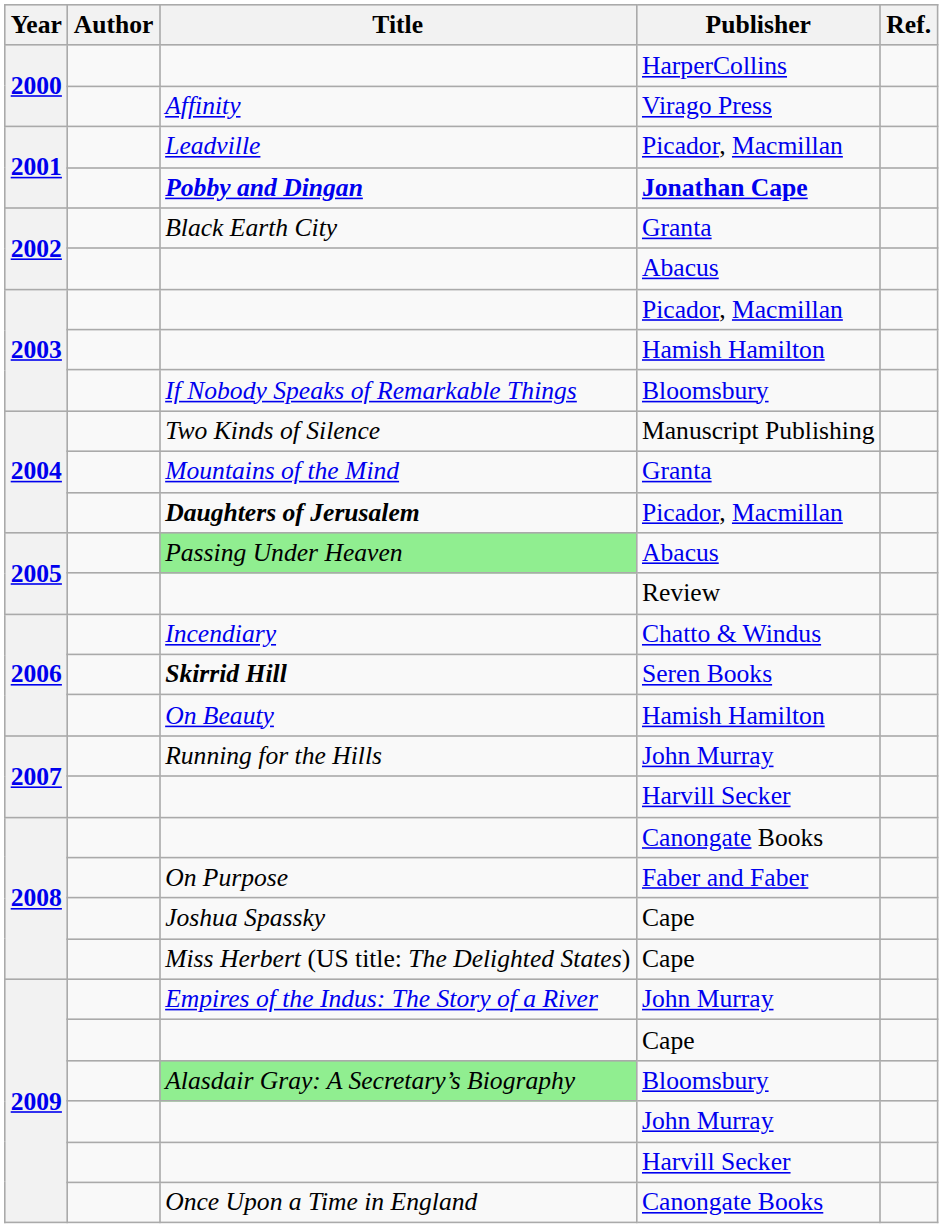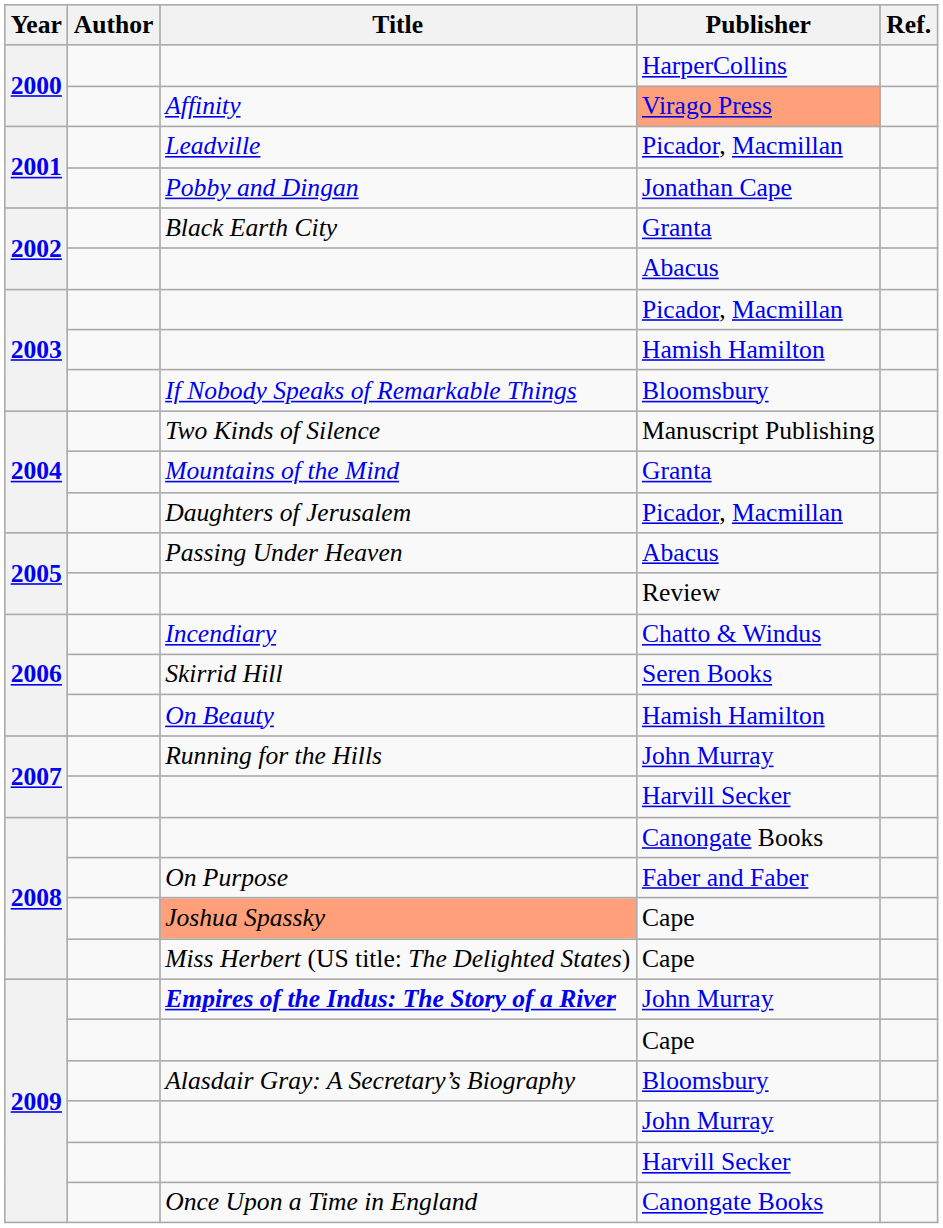(707, 106) no background -> (707, 106) lightsalmon background
(264, 187) bold -> (262, 187) normal
(725, 187) bold -> (717, 187) normal
(292, 512) bold -> (288, 512) normal
(284, 552) lightgreen background -> (284, 552) no background
(226, 674) bold -> (224, 674) normal
(245, 918) no background -> (245, 918) lightsalmon background
(382, 999) normal -> (391, 999) bold
(370, 1080) lightgreen background -> (370, 1080) no background
